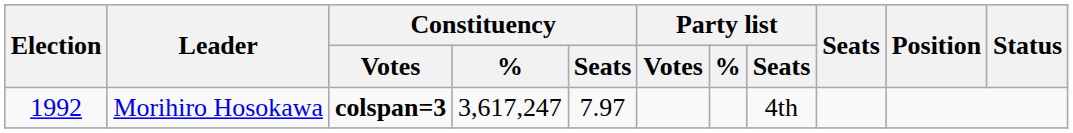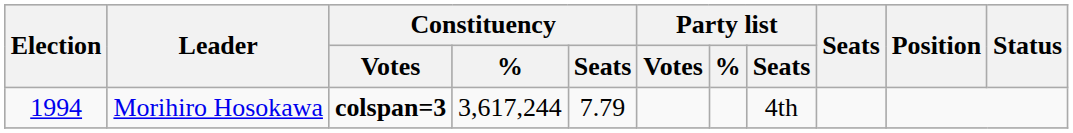(56, 107) 1992 -> (56, 107) 1994
(510, 107) 3,617,247 -> (510, 107) 3,617,244
(603, 107) 7.97 -> (603, 107) 7.79
